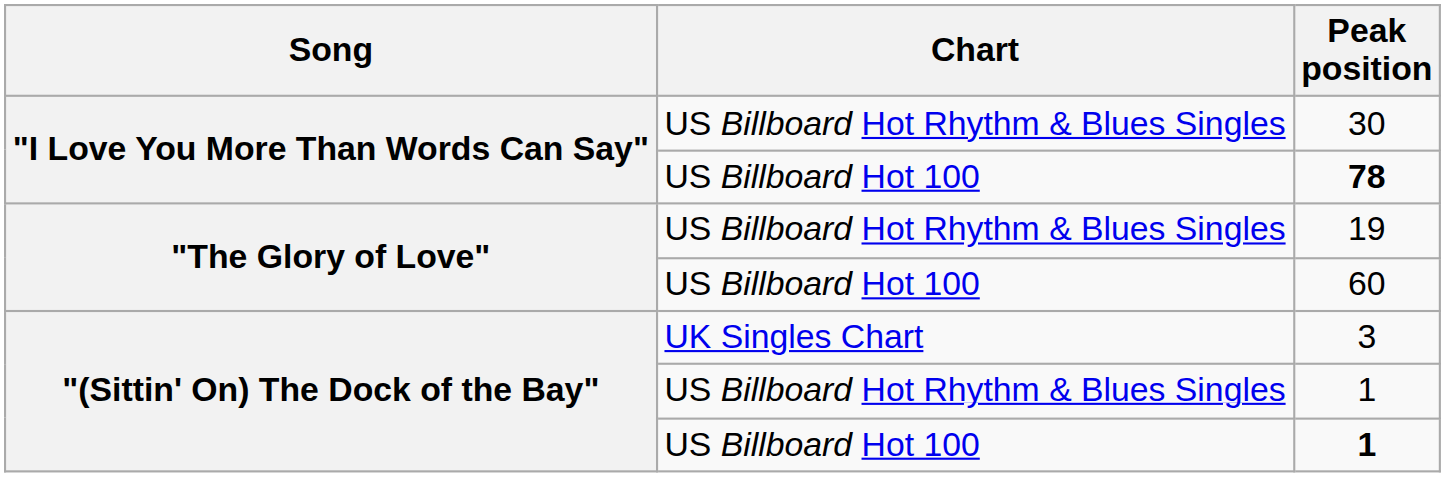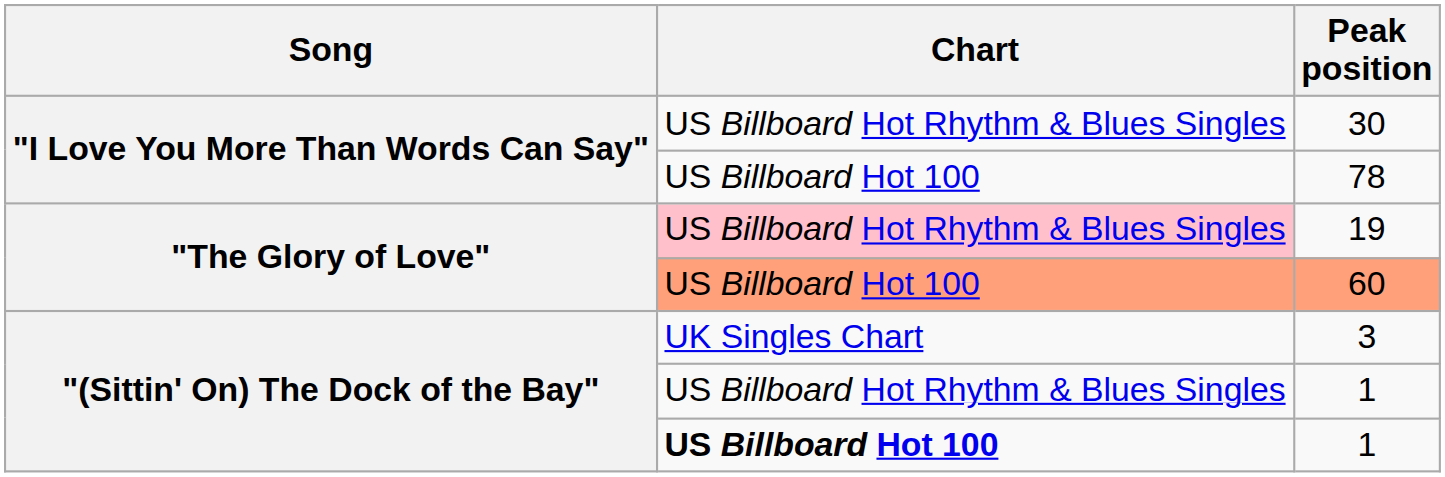(1367, 176) bold -> (1367, 176) normal
(975, 229) no background -> (975, 229) pink background
(822, 283) no background -> (822, 283) lightsalmon background
(1367, 283) no background -> (1367, 283) lightsalmon background
(822, 444) normal -> (831, 444) bold
(1367, 444) bold -> (1367, 444) normal
